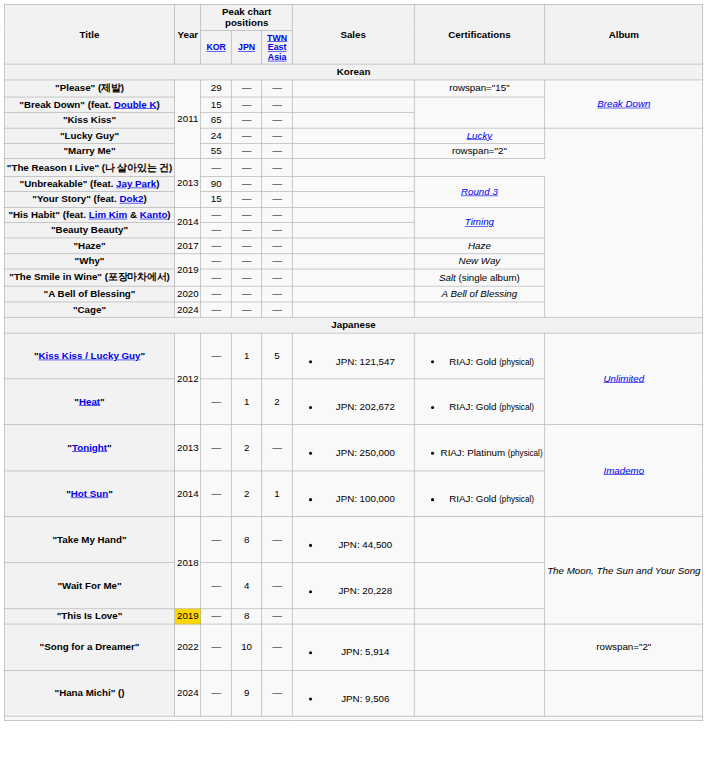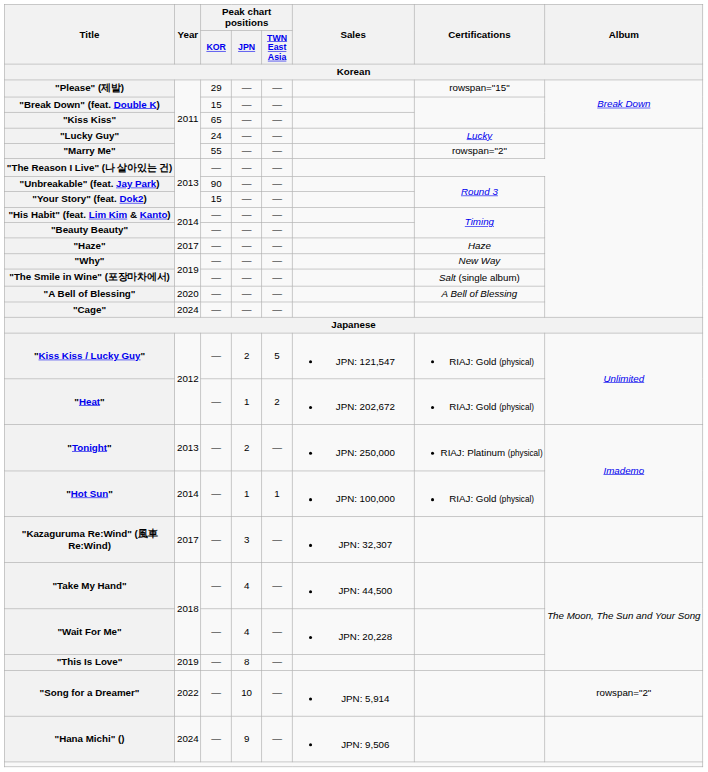(247, 355) 1 -> (247, 355) 2
(247, 493) 2 -> (247, 493) 1
+ row: (90, 540)
(247, 539) 8 -> (247, 585) 4
(188, 616) gold background -> (188, 662) no background
